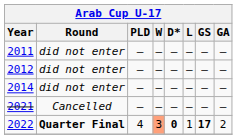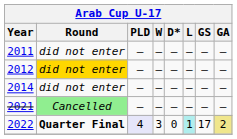(82, 69) no background -> (82, 69) gold background
(82, 106) no background -> (82, 106) lightgreen background
(140, 124) no background -> (140, 124) lavender background
(159, 124) lightsalmon background -> (159, 124) no background
(174, 124) bold -> (174, 124) normal
(189, 124) no background -> (189, 124) paleturquoise background
(204, 124) bold -> (204, 124) normal
(223, 124) no background -> (223, 124) khaki background
